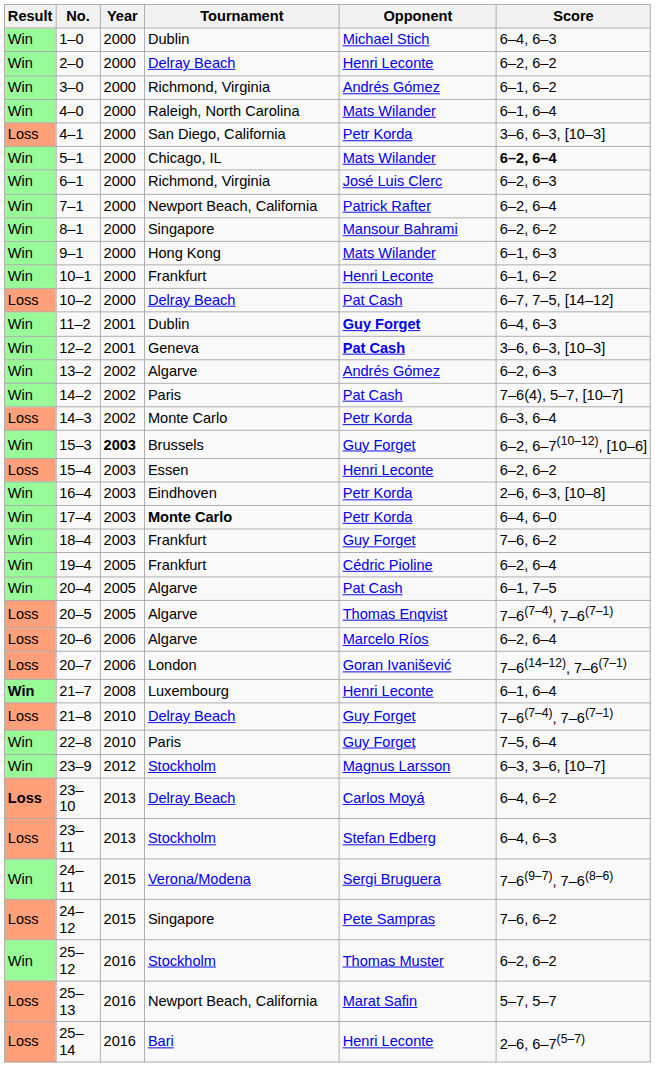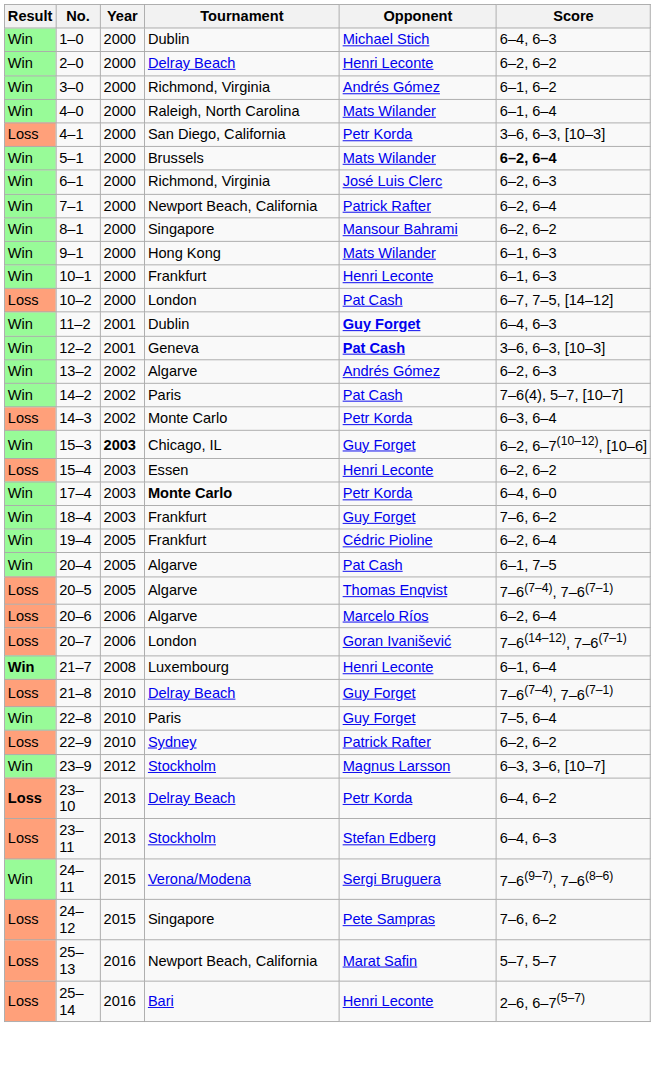(185, 157) Chicago, IL -> (176, 157) Brussels
(528, 276) 6–1, 6–2 -> (528, 276) 6–1, 6–3
(192, 299) Delray Beach -> (172, 299) London
(176, 443) Brussels -> (185, 443) Chicago, IL
- row: (75, 493)
+ row: (75, 741)
(384, 797) Carlos Moyá -> (378, 797) Petr Korda
- row: (71, 960)
